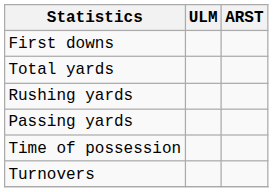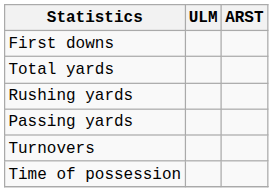rows swapped: (52, 174) <-> (95, 148)
